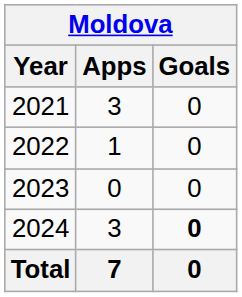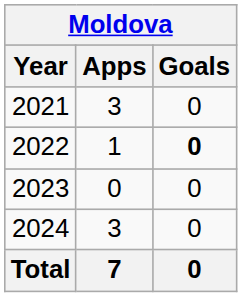(194, 147) normal -> (194, 147) bold
(194, 229) bold -> (194, 229) normal
